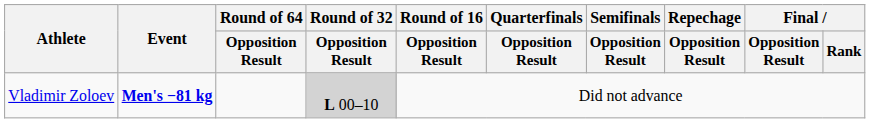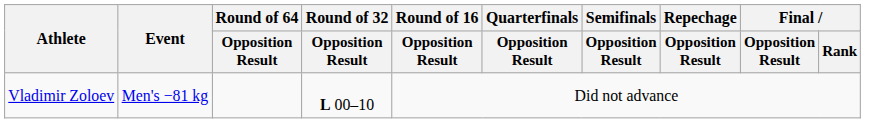(167, 95) bold -> (165, 95) normal
(351, 105) lightgrey background -> (347, 105) no background
